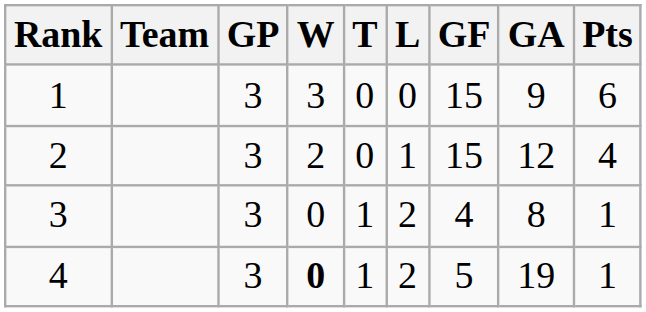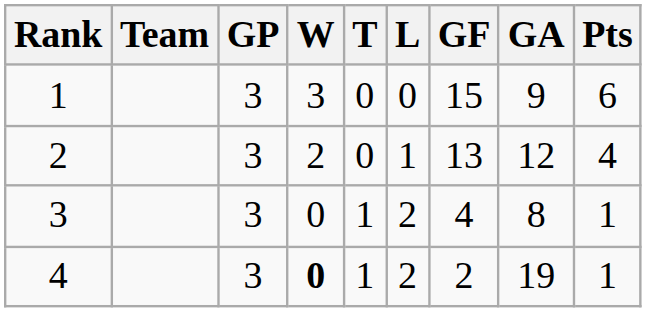(464, 154) 15 -> (464, 154) 13
(464, 275) 5 -> (464, 275) 2
